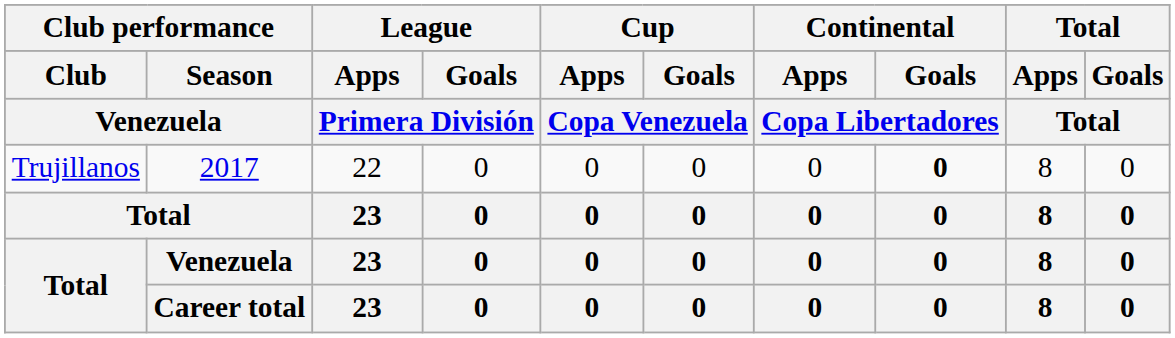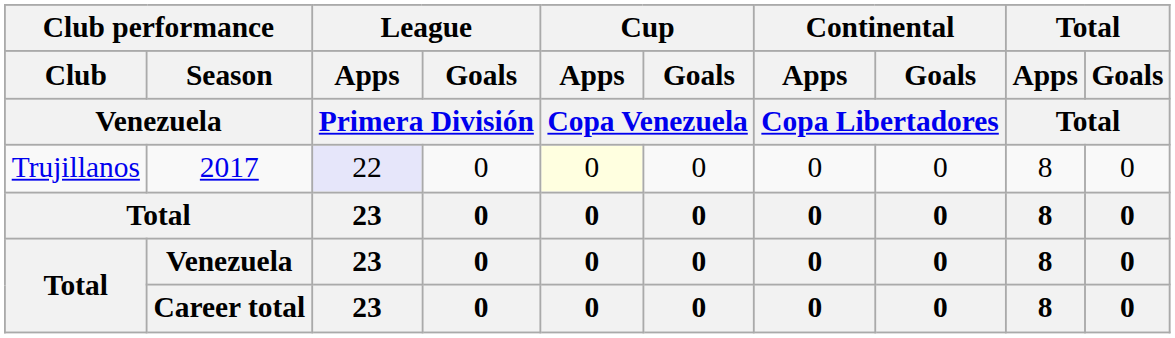(367, 167) no background -> (367, 167) lavender background
(592, 167) no background -> (592, 167) lightyellow background
(940, 167) bold -> (940, 167) normal
